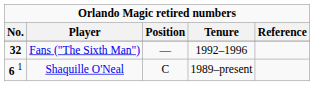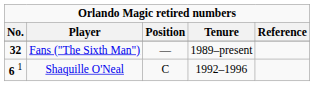(221, 50) 1992–1996 -> (221, 50) 1989–present
(221, 69) 1989–present -> (221, 69) 1992–1996
